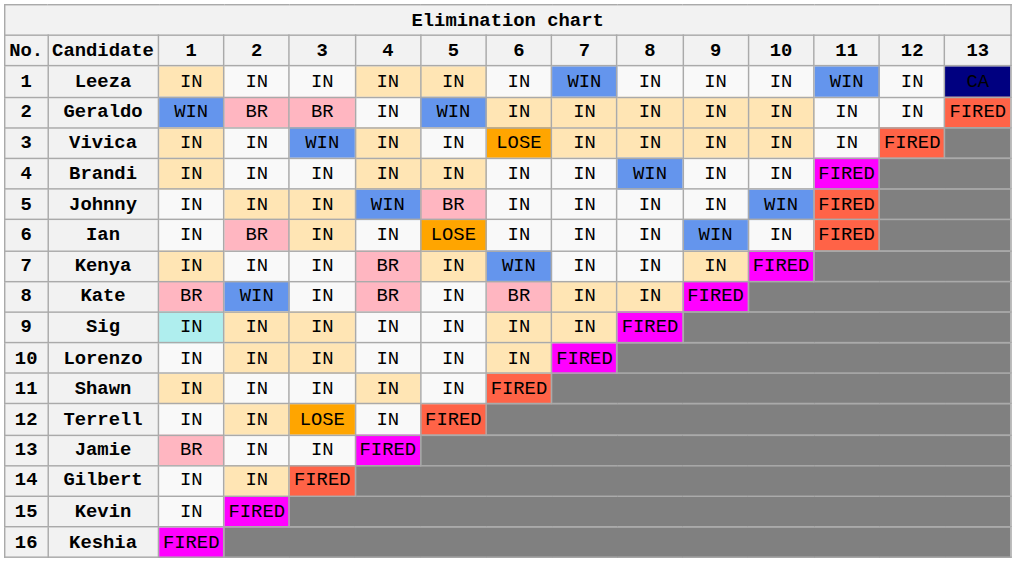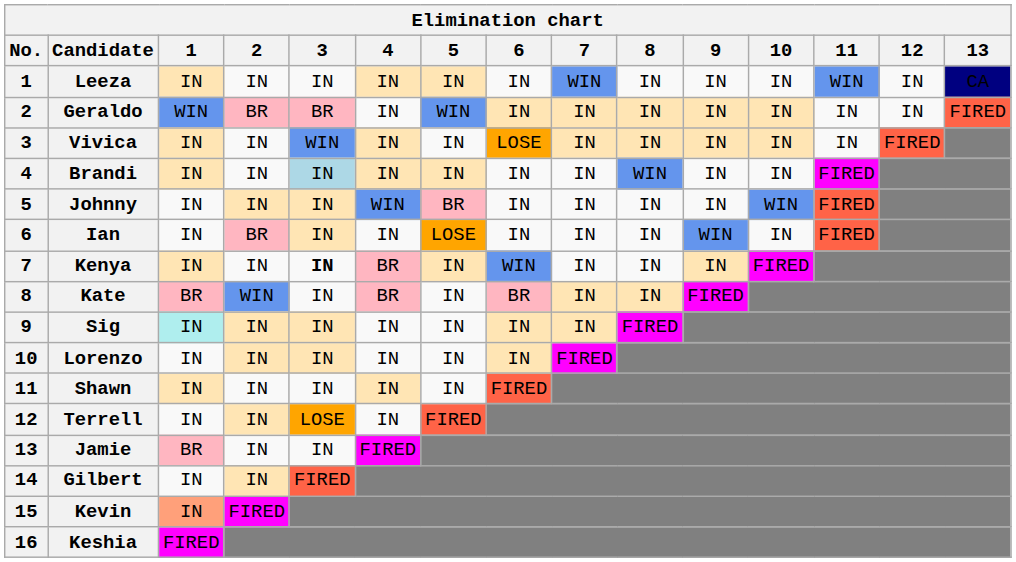(322, 174) no background -> (322, 174) lightblue background
(322, 266) normal -> (322, 266) bold
(191, 512) no background -> (191, 512) lightsalmon background
